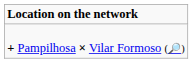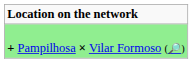(96, 48) no background -> (96, 48) lightgreen background
